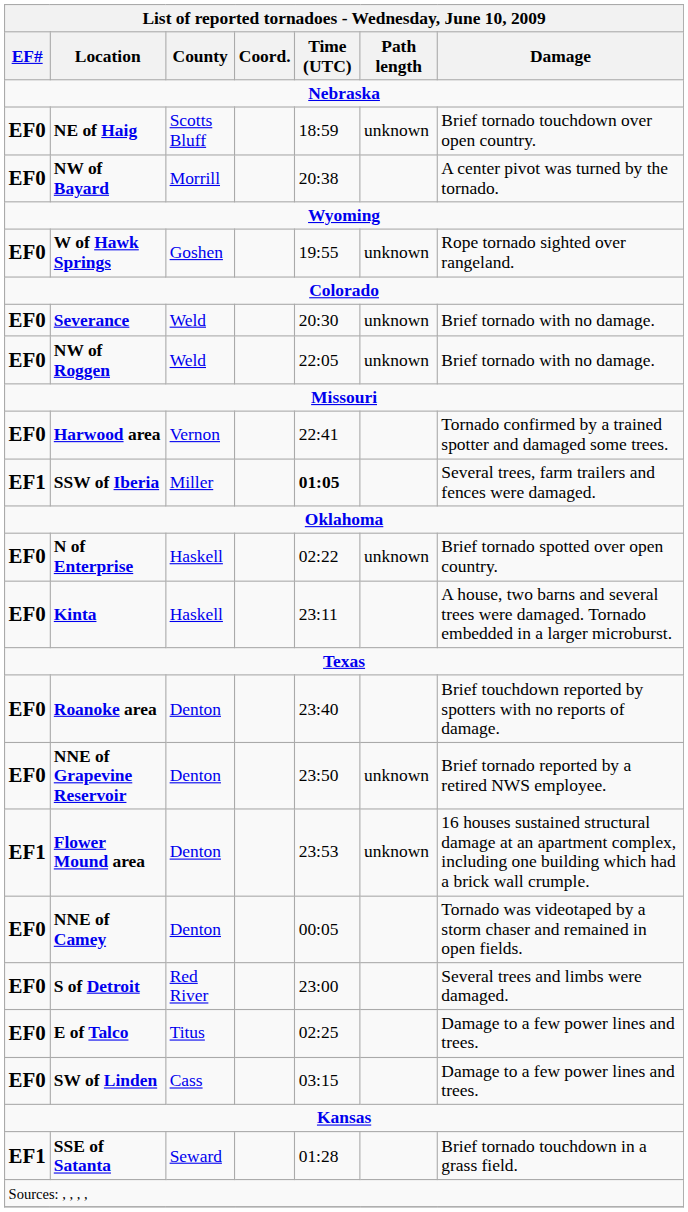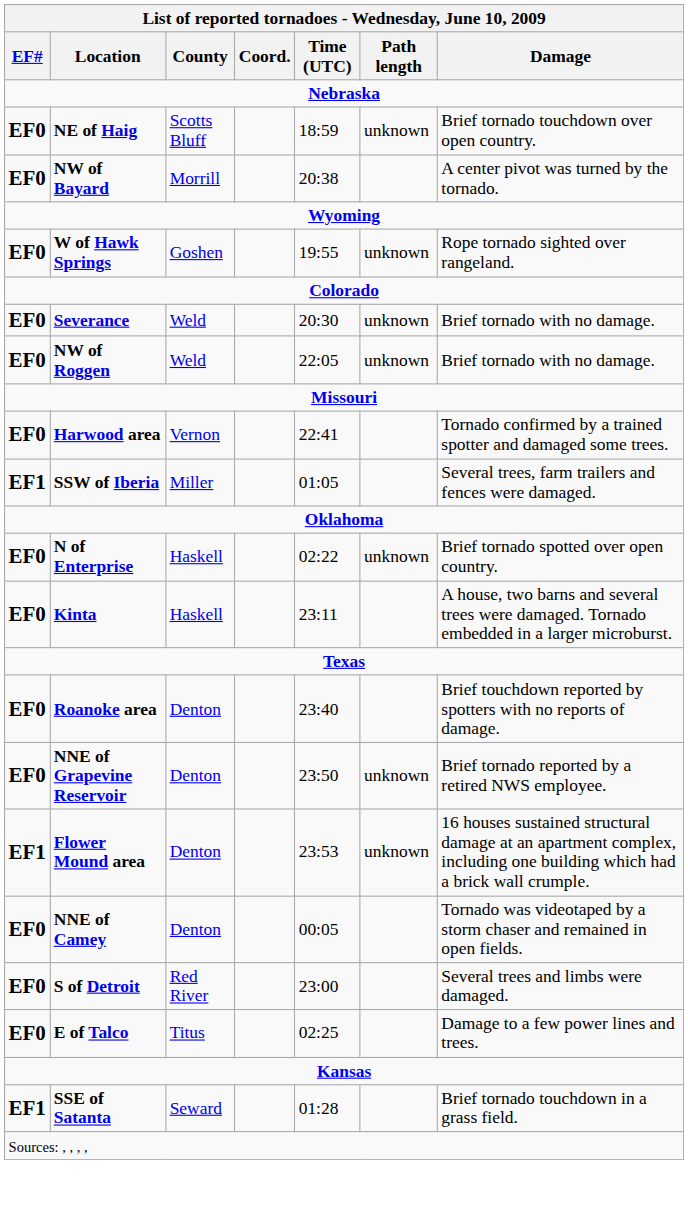(319, 482) bold -> (319, 482) normal
- row: (105, 1080)
